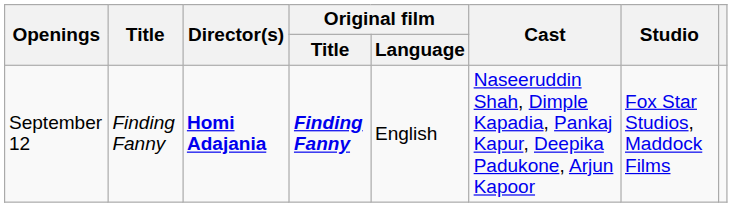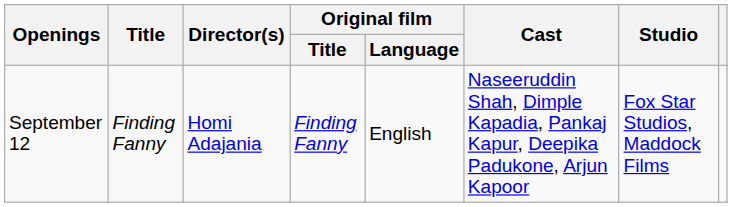(227, 133) bold -> (225, 133) normal
(328, 133) bold -> (325, 133) normal
